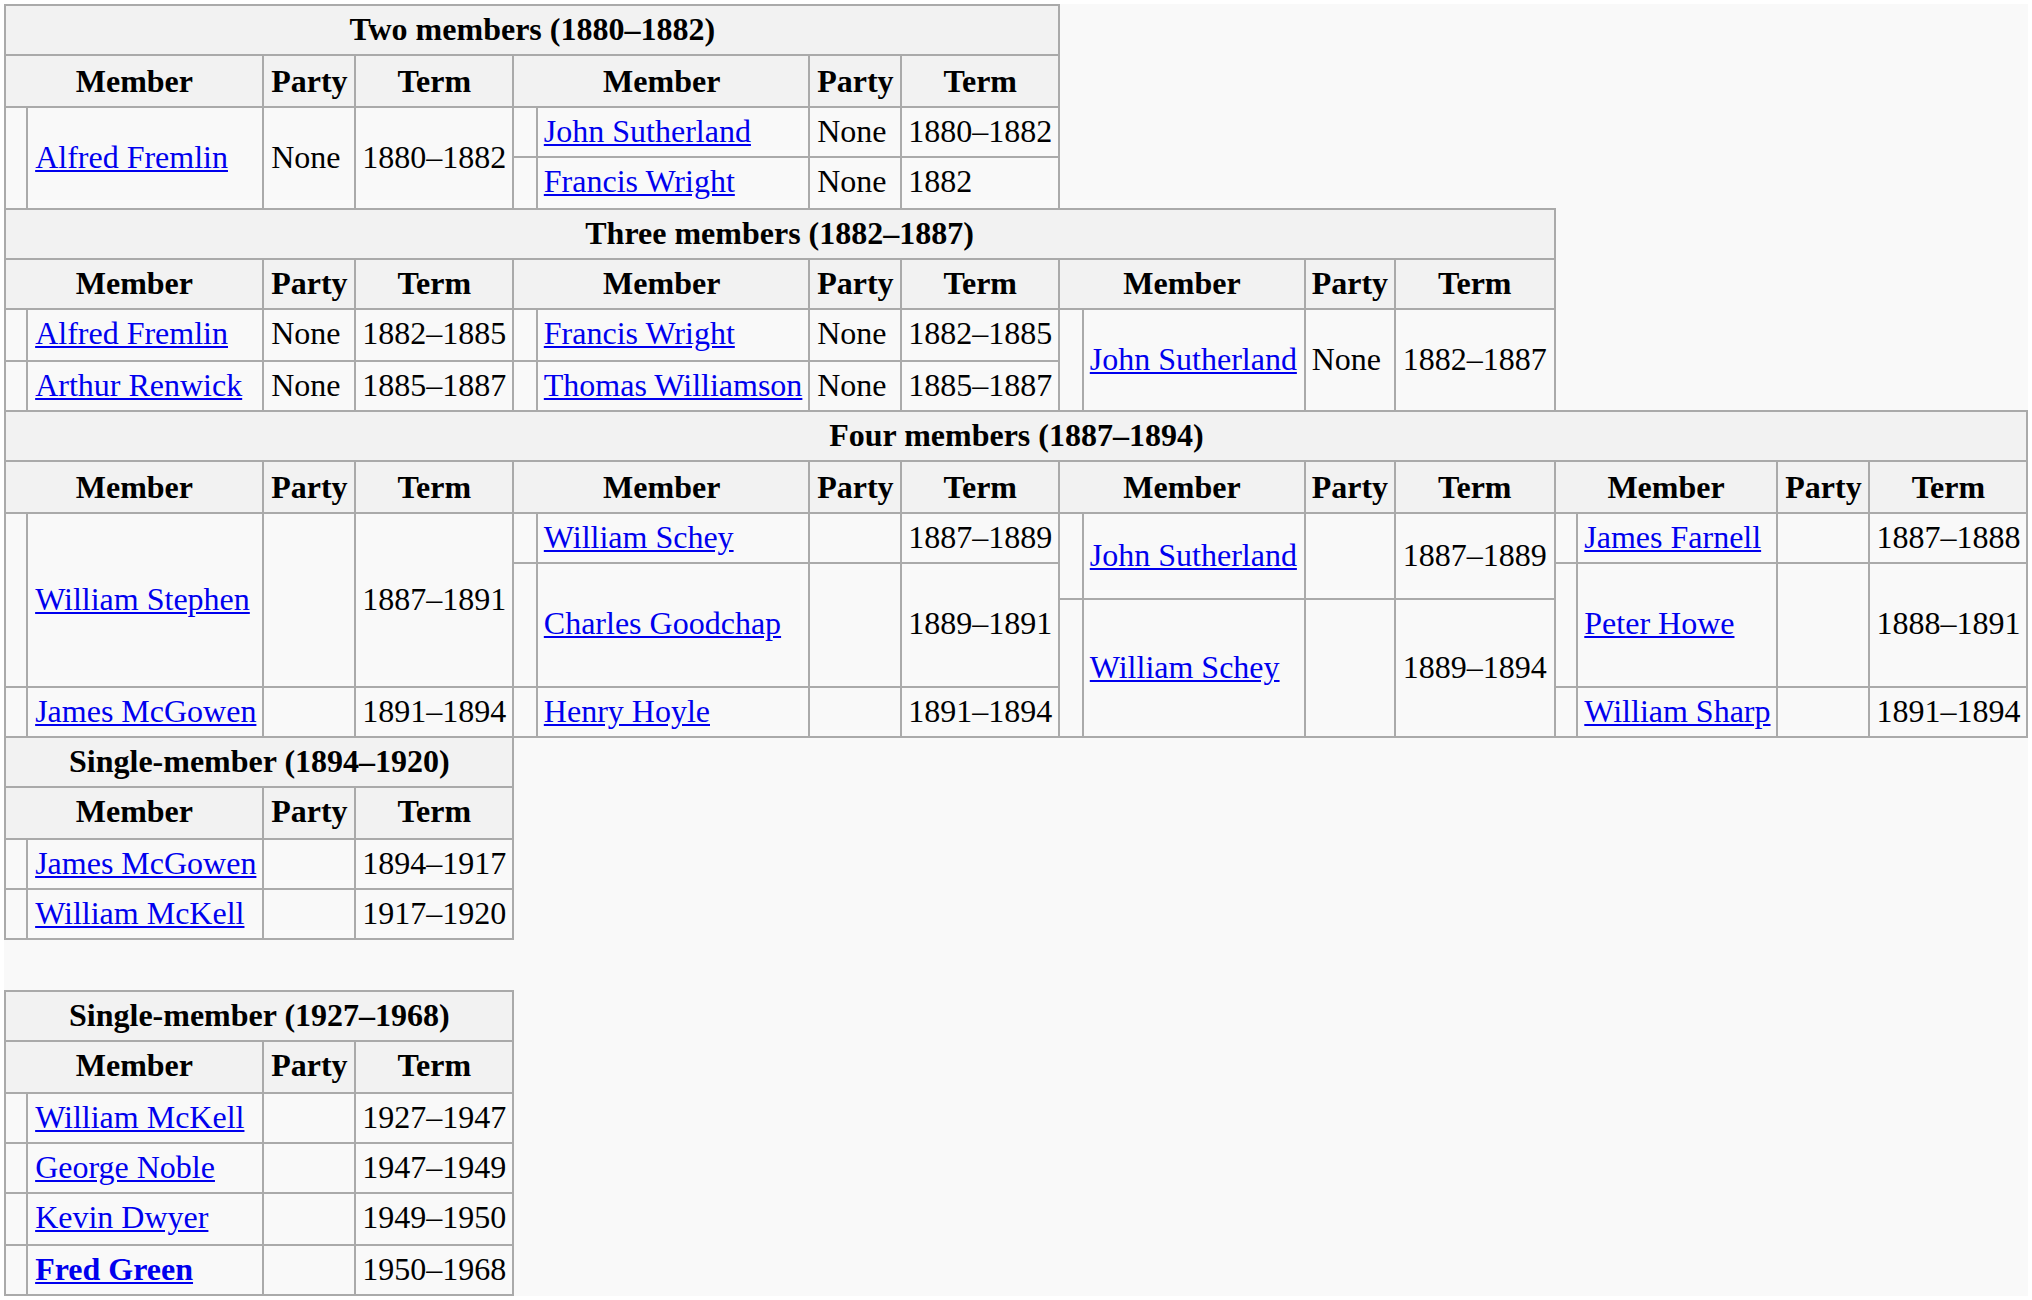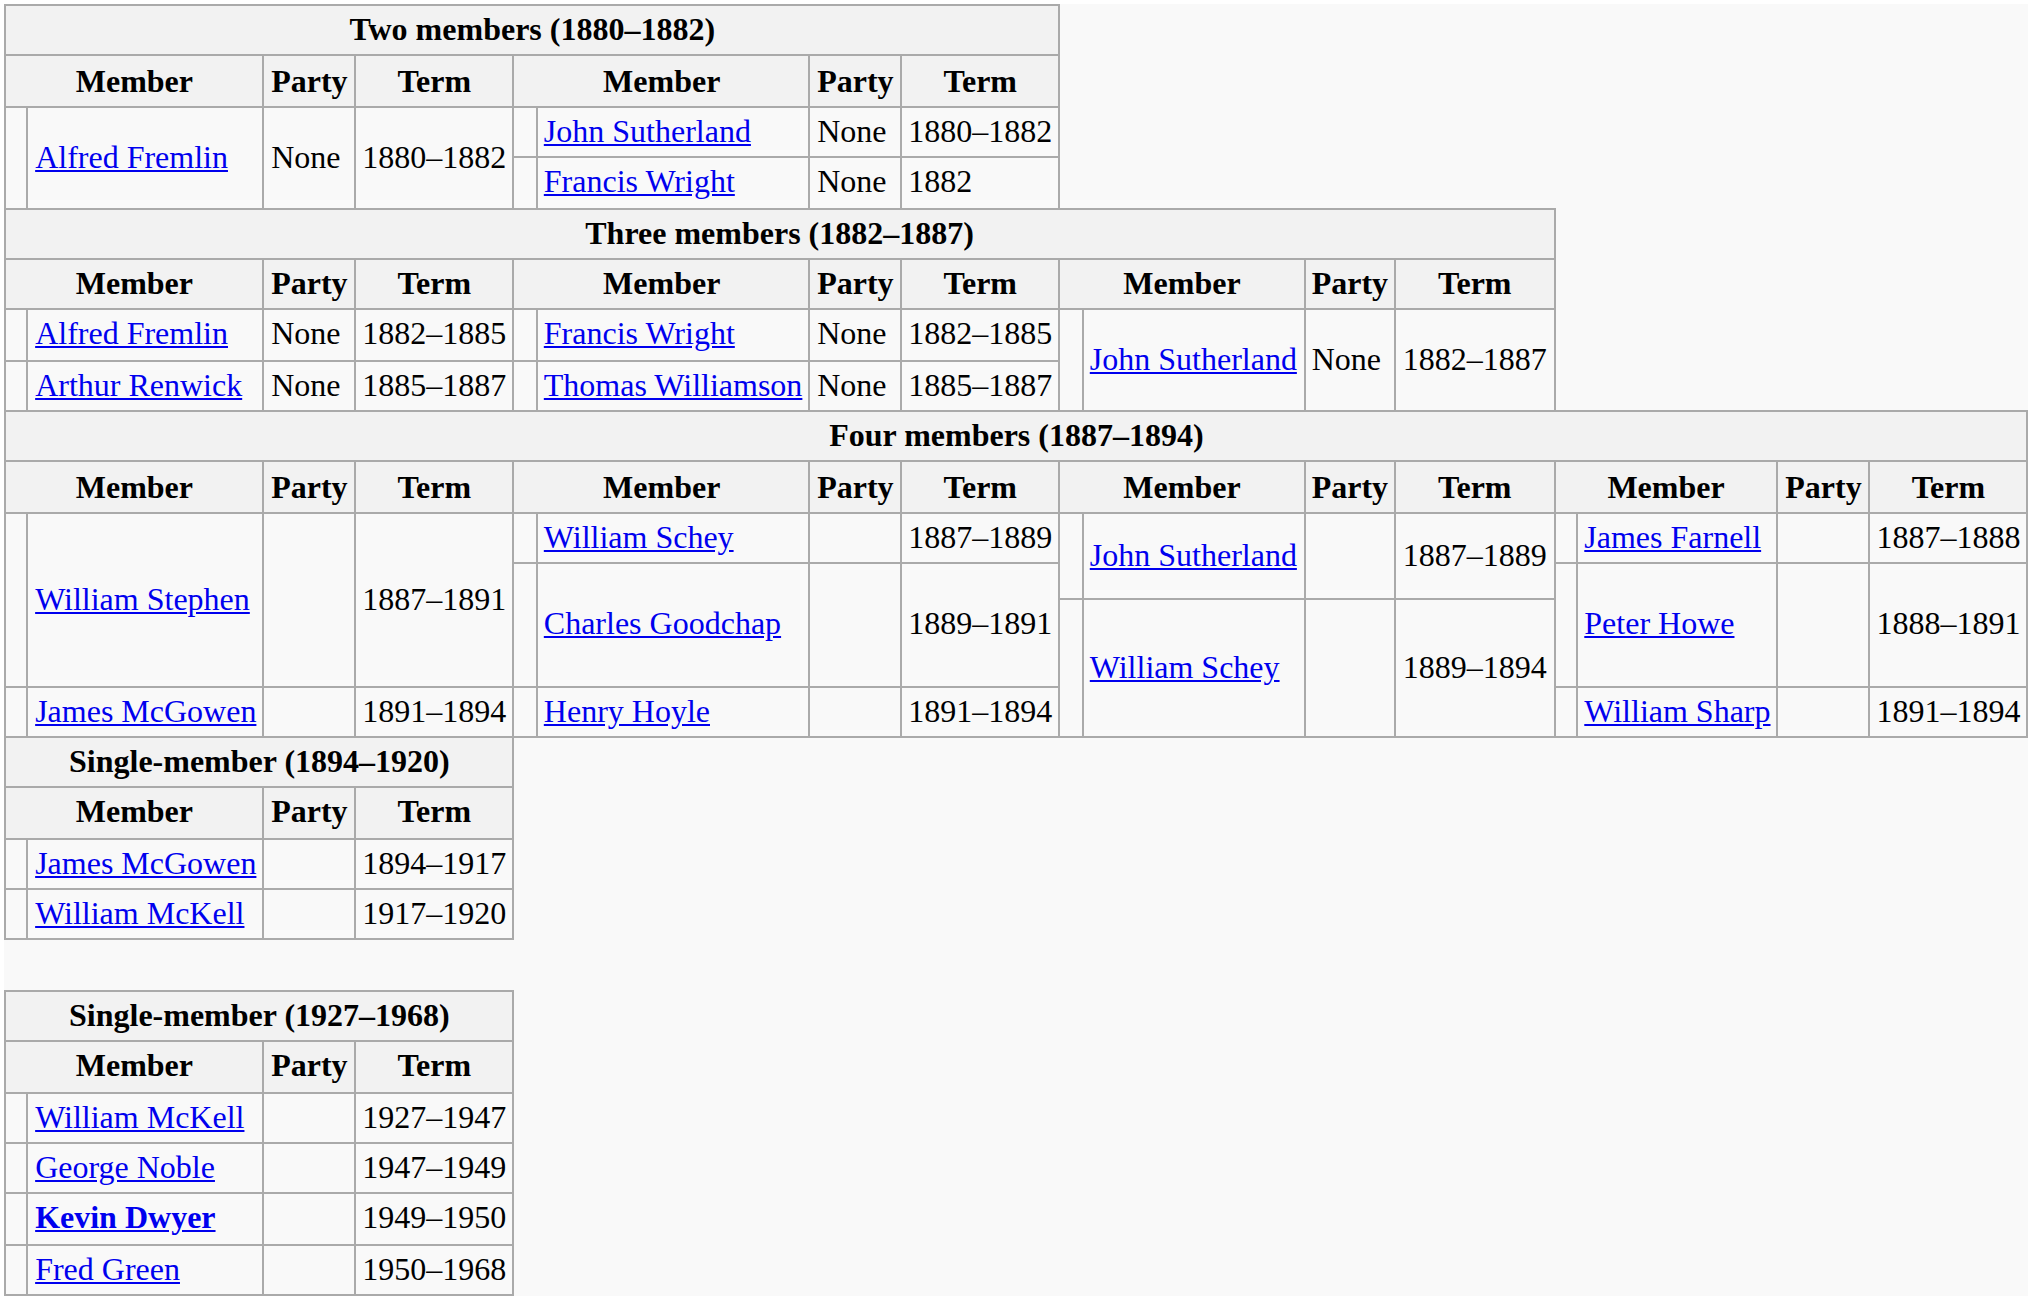(122, 1218) normal -> (125, 1218) bold
(114, 1269) bold -> (108, 1269) normal
